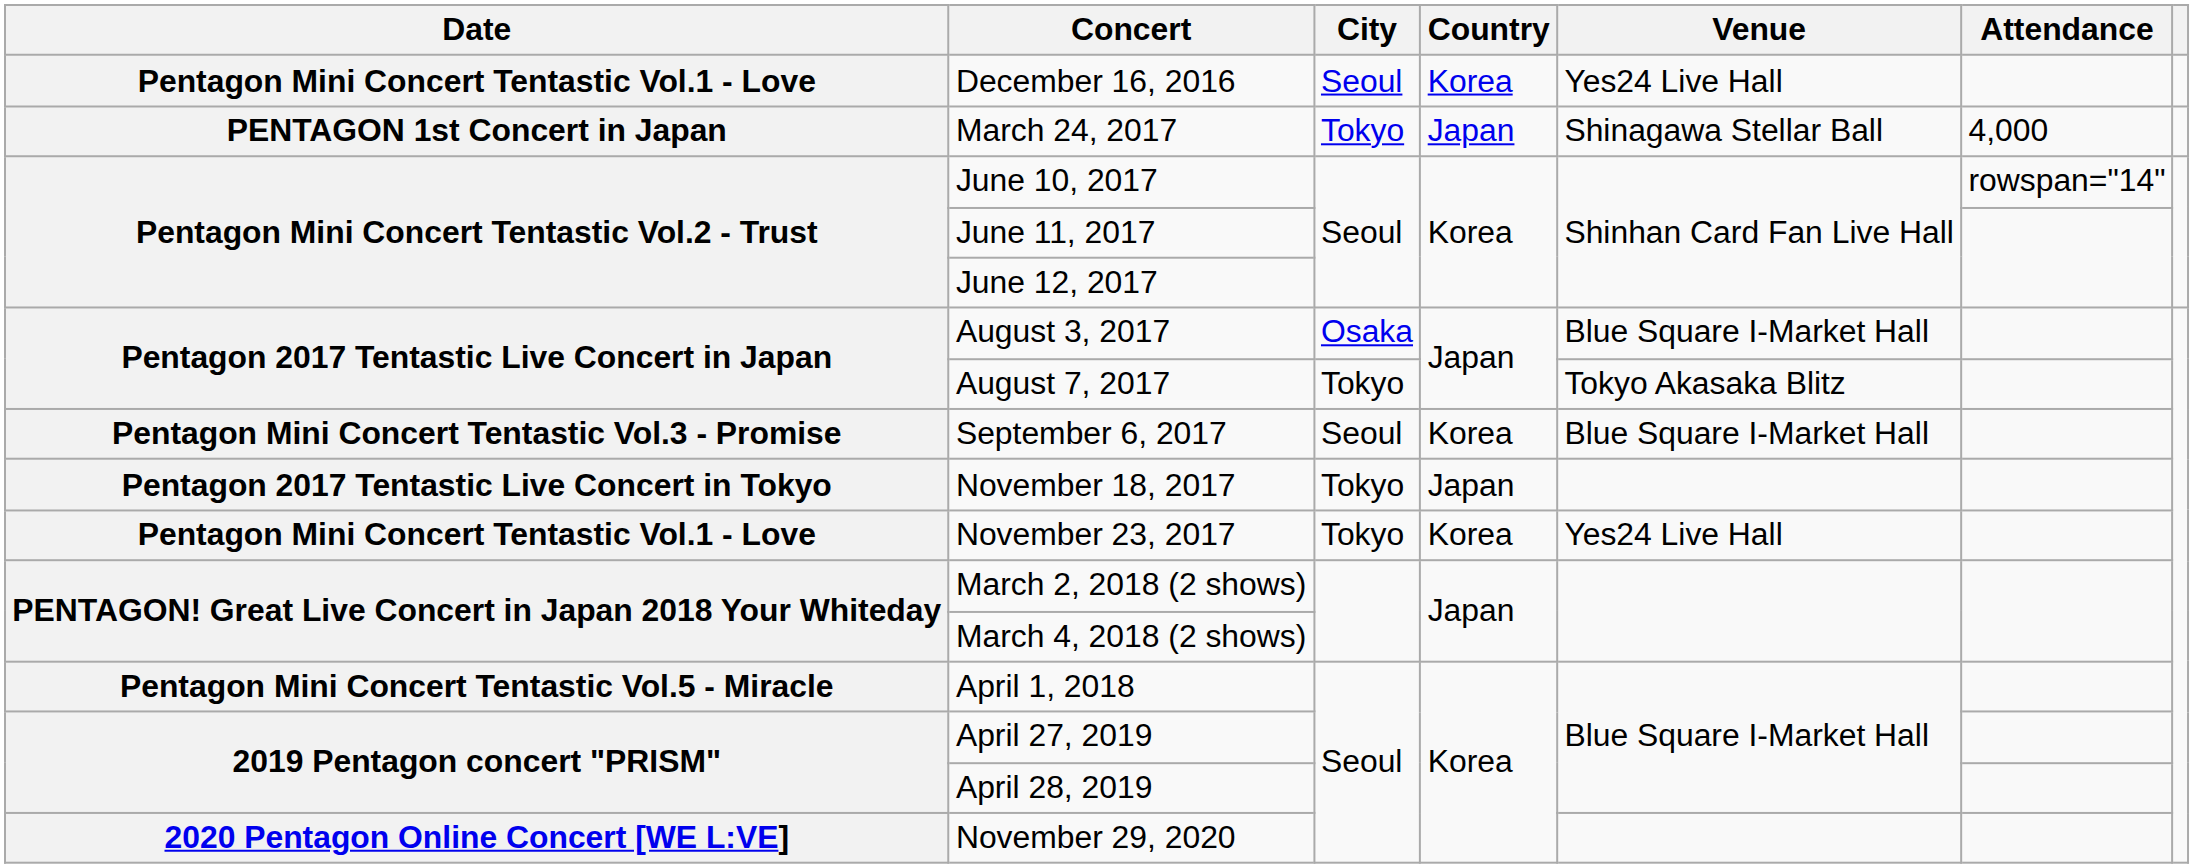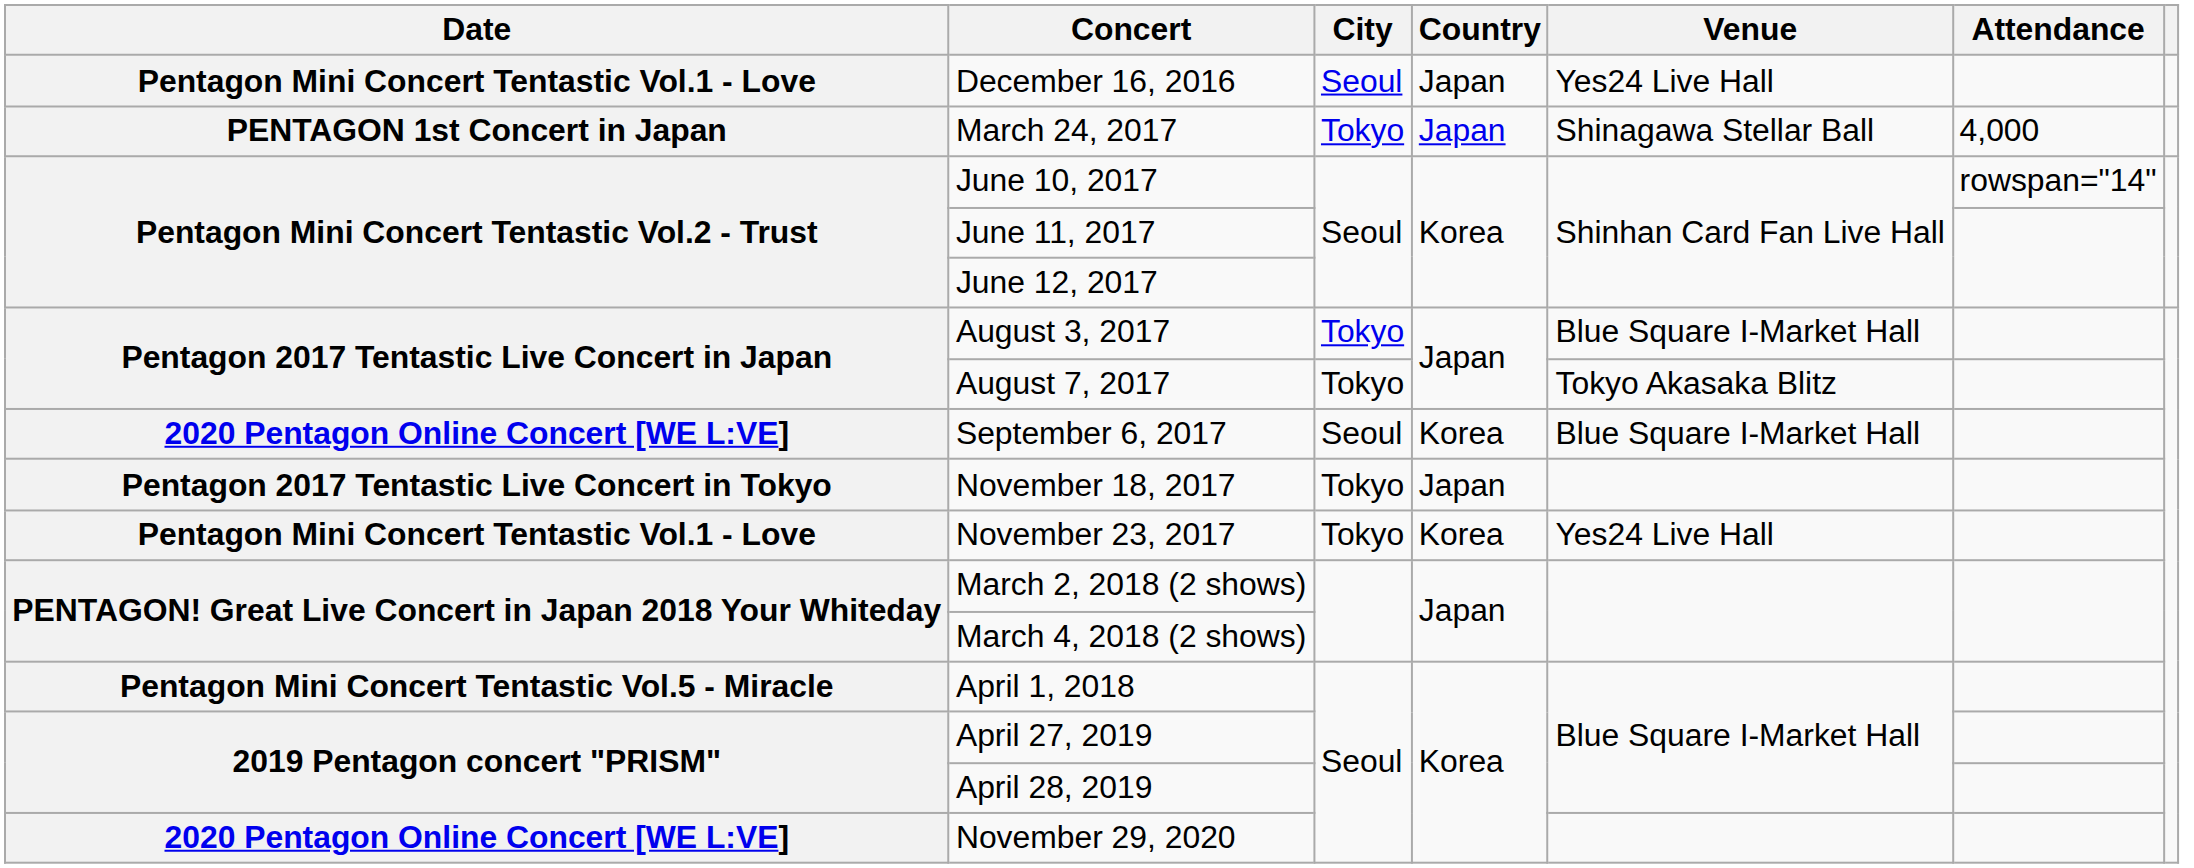(1470, 80) Korea -> (1462, 80) Japan
(1367, 332) Osaka -> (1363, 332) Tokyo
(477, 433) Pentagon Mini Concert Tentastic Vol.3 - Promise -> (477, 433) 2020 Pentagon Online Concert [WE L:VE]
